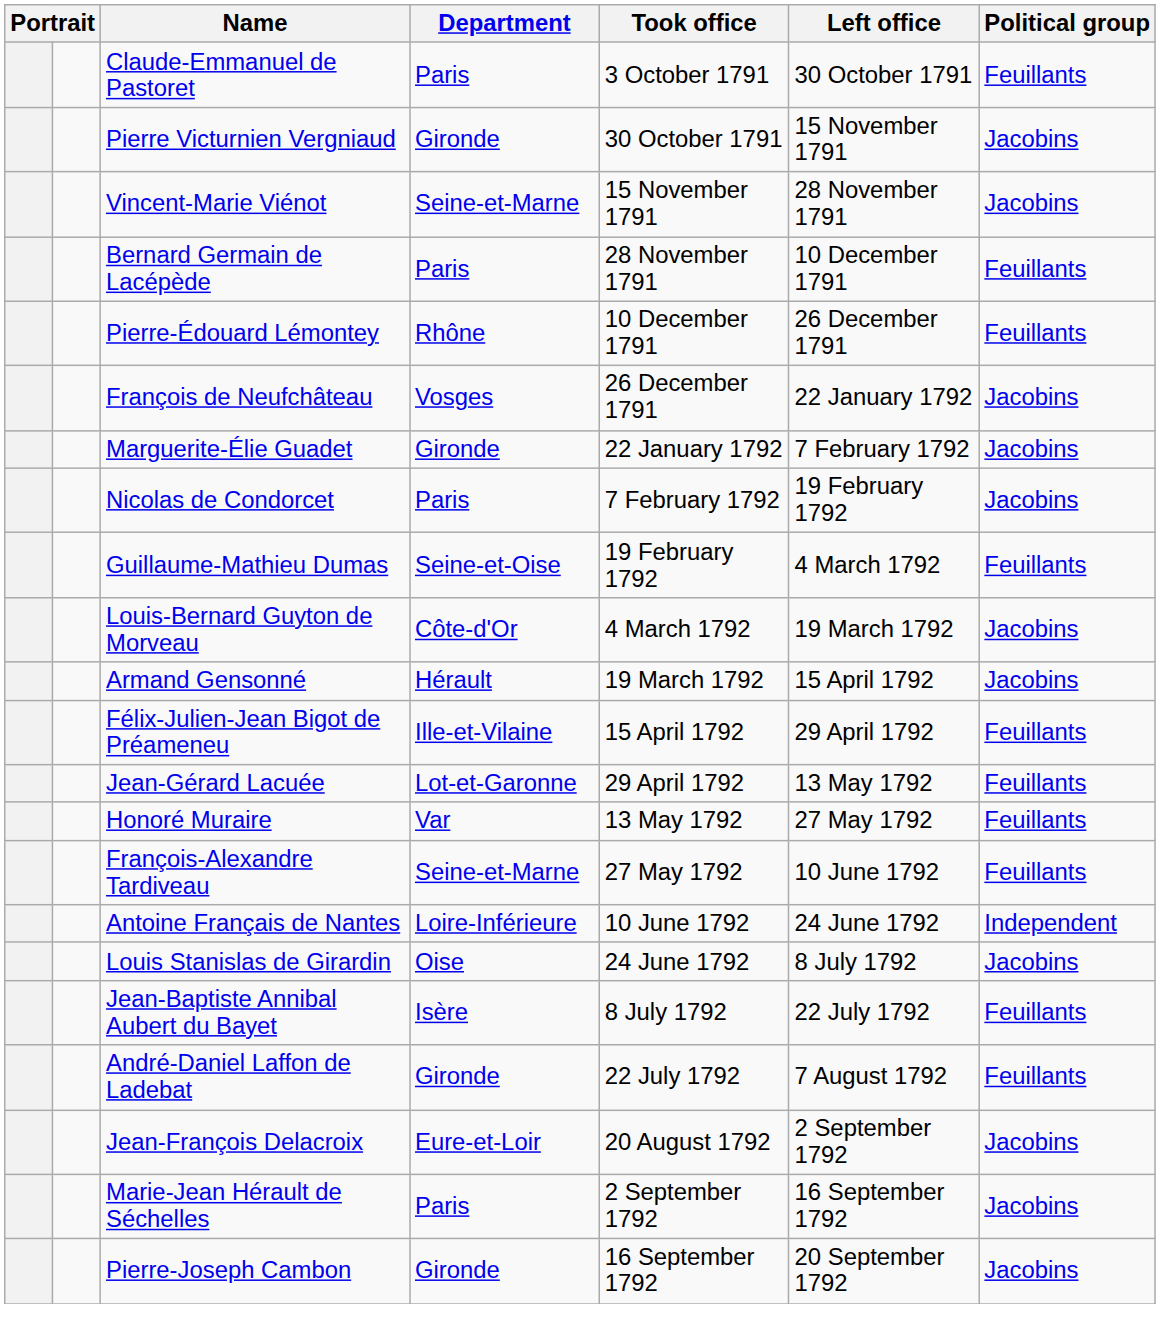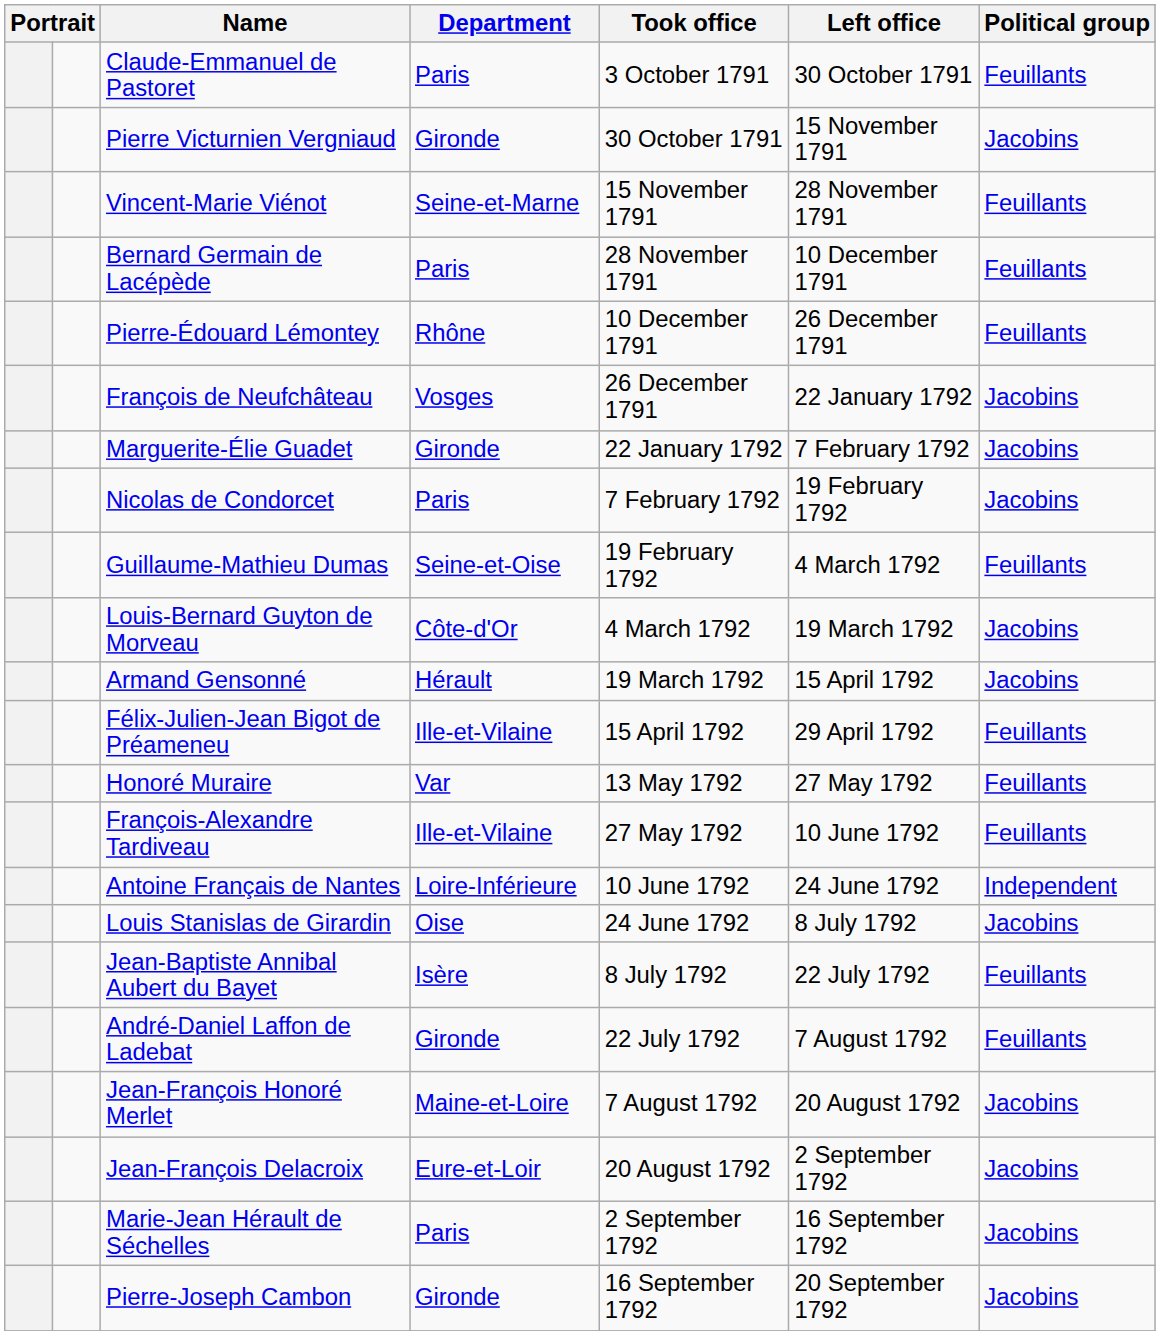(1031, 203) Jacobins -> (1035, 203) Feuillants
- row: (215, 783)
(497, 872) Seine-et-Marne -> (484, 834) Ille-et-Vilaine
+ row: (224, 1103)
